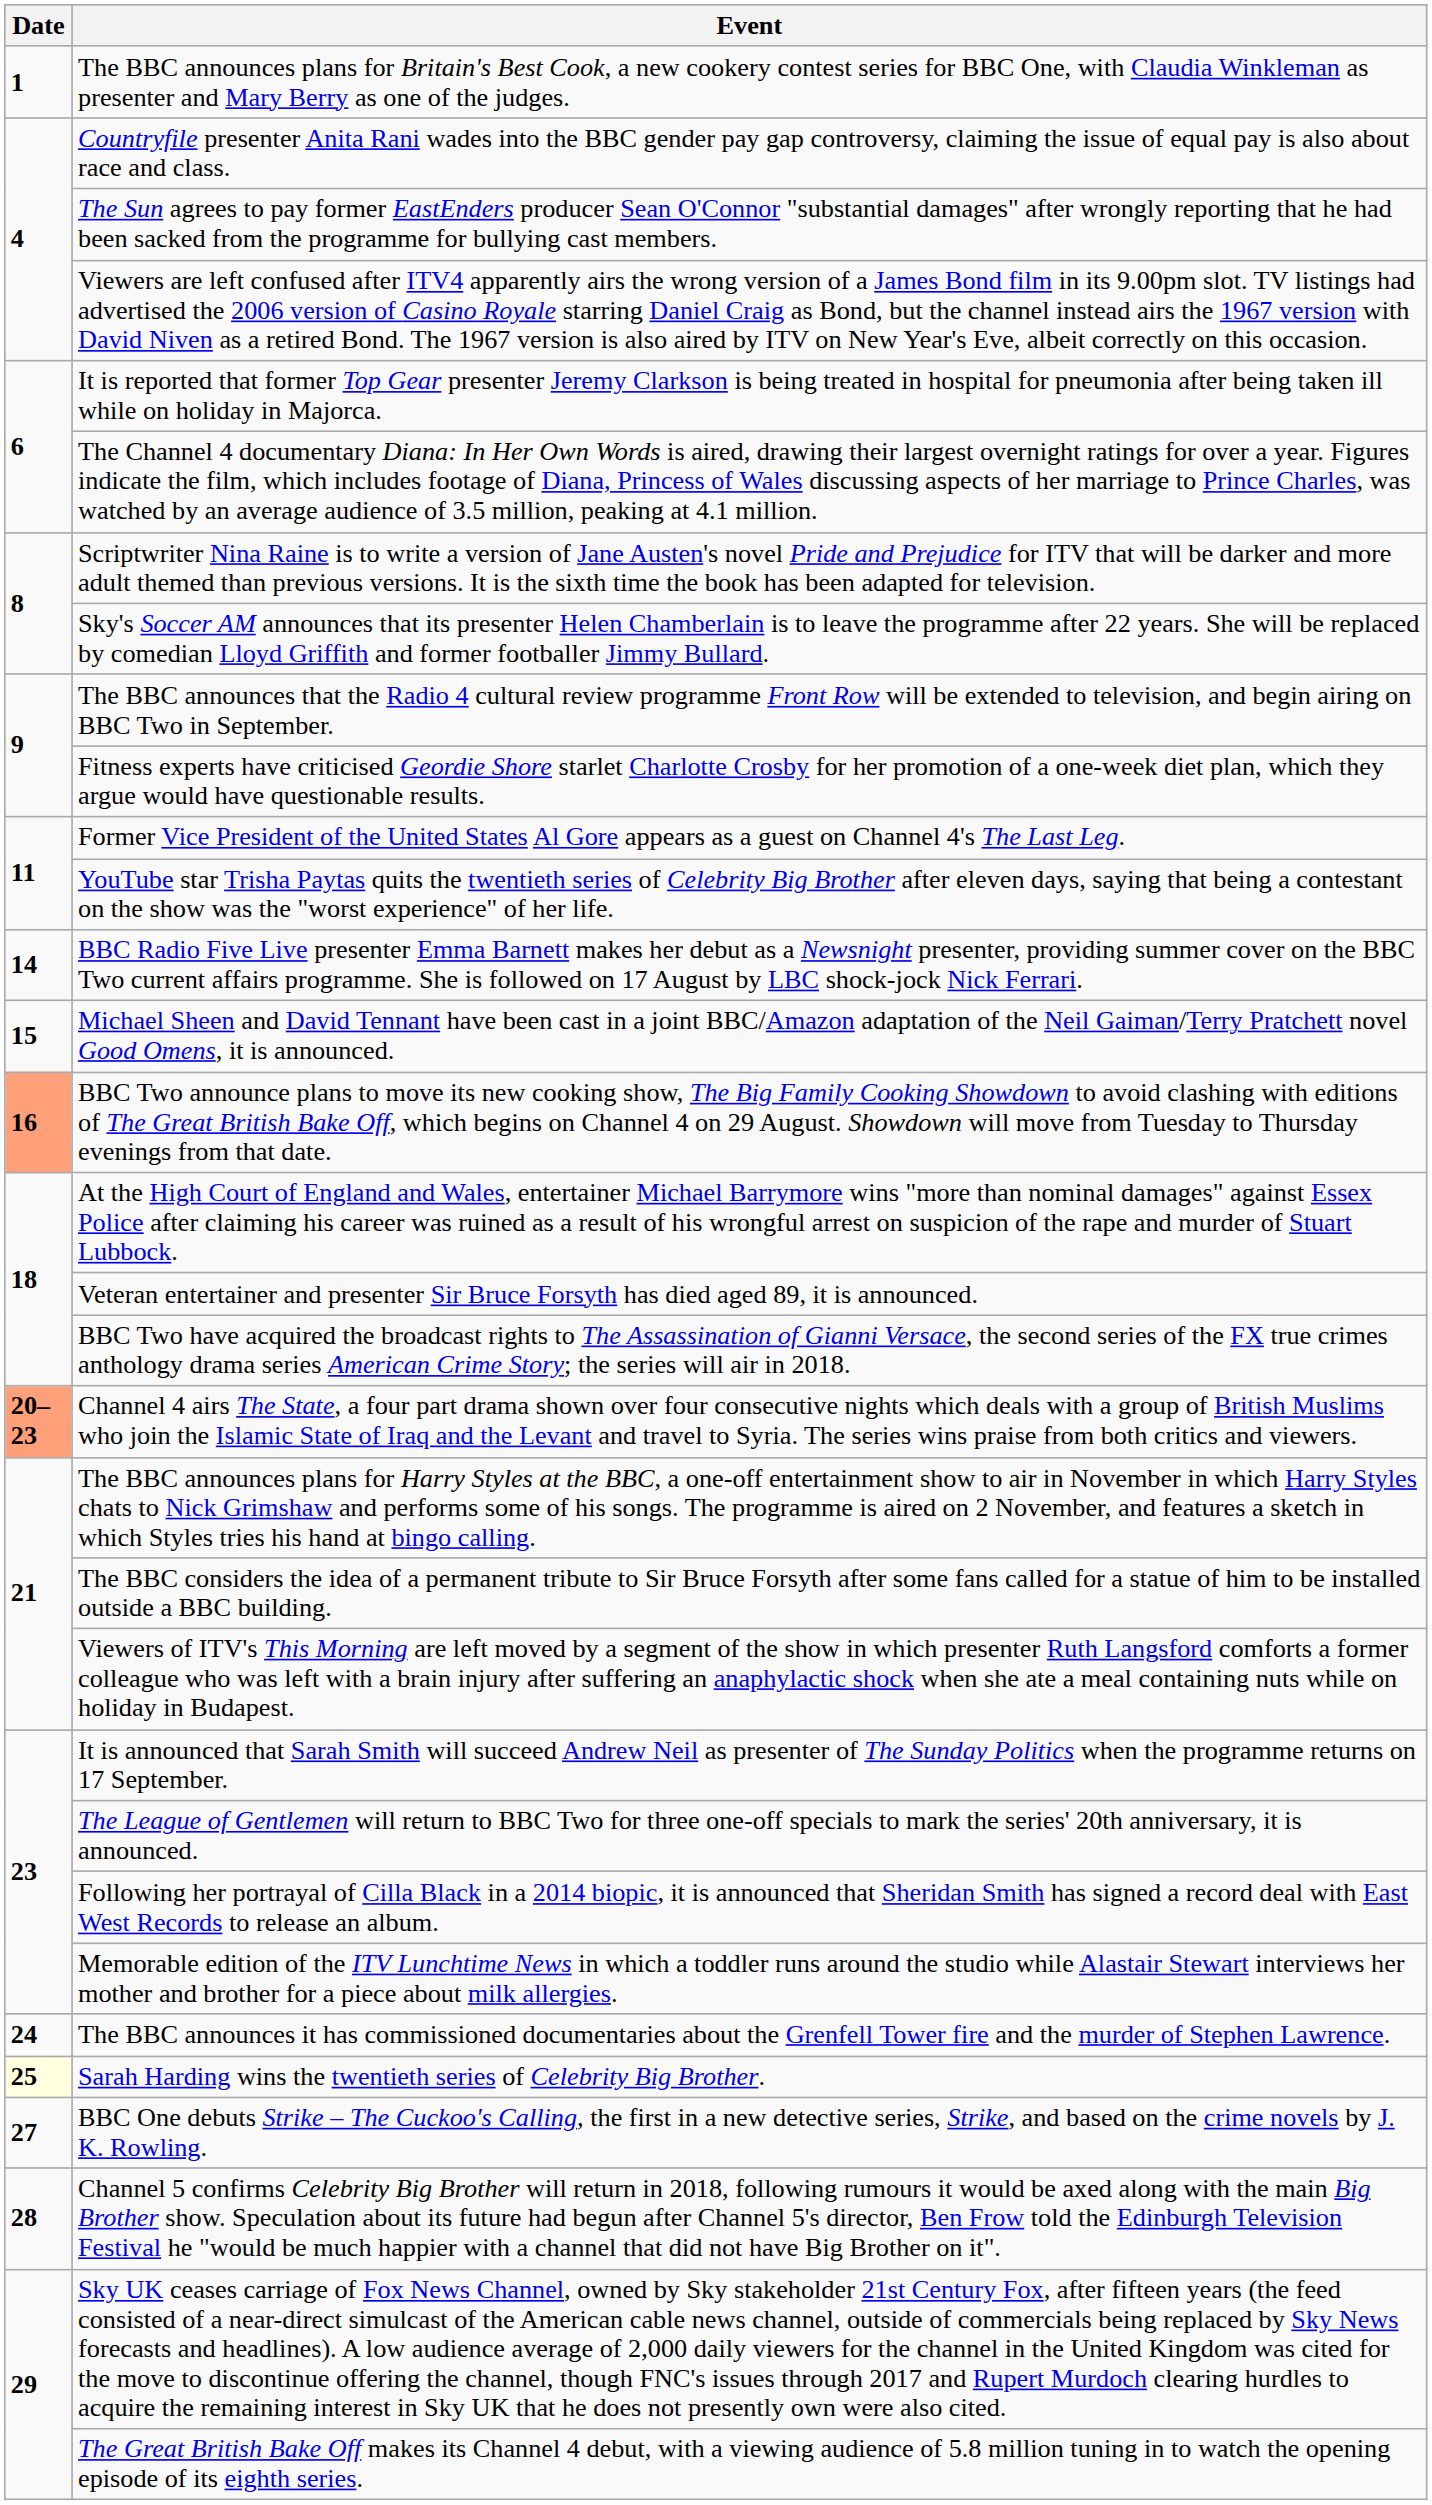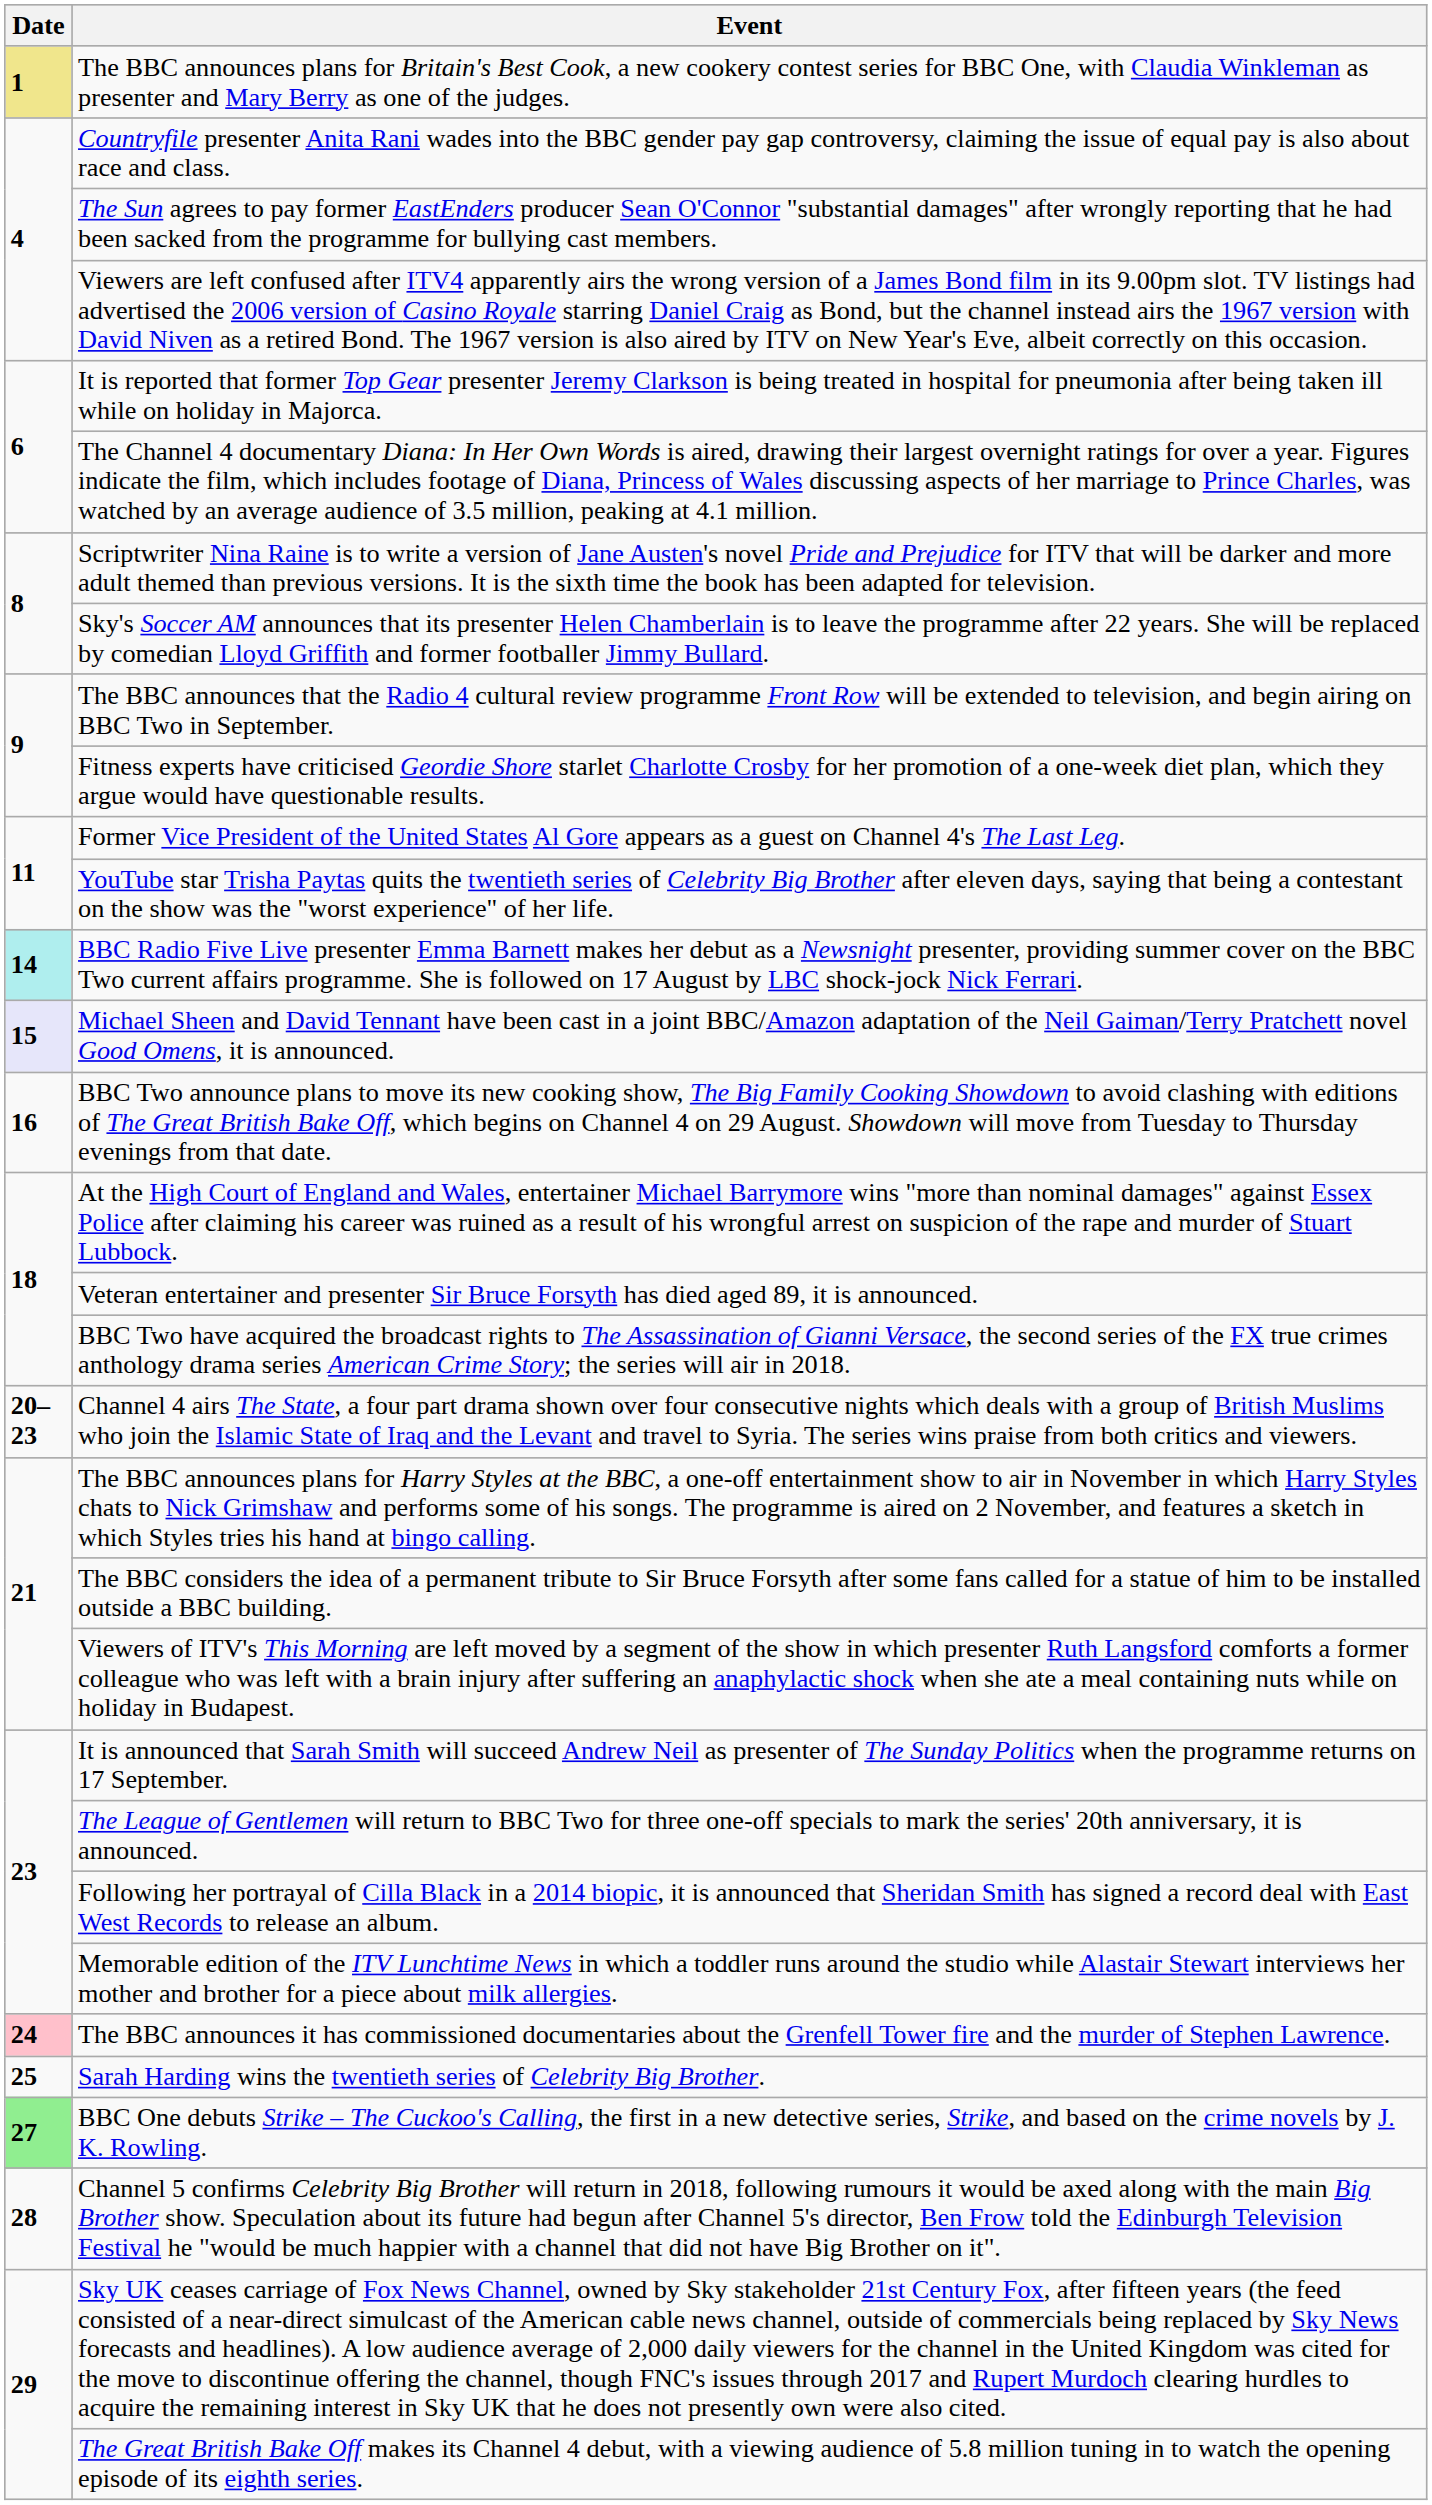(17, 81) no background -> (17, 81) khaki background
(24, 964) no background -> (24, 964) paleturquoise background
(24, 1035) no background -> (24, 1035) lavender background
(24, 1121) lightsalmon background -> (24, 1121) no background
(31, 1421) lightsalmon background -> (31, 1421) no background
(24, 2034) no background -> (24, 2034) pink background
(24, 2076) lightyellow background -> (24, 2076) no background
(24, 2132) no background -> (24, 2132) lightgreen background
